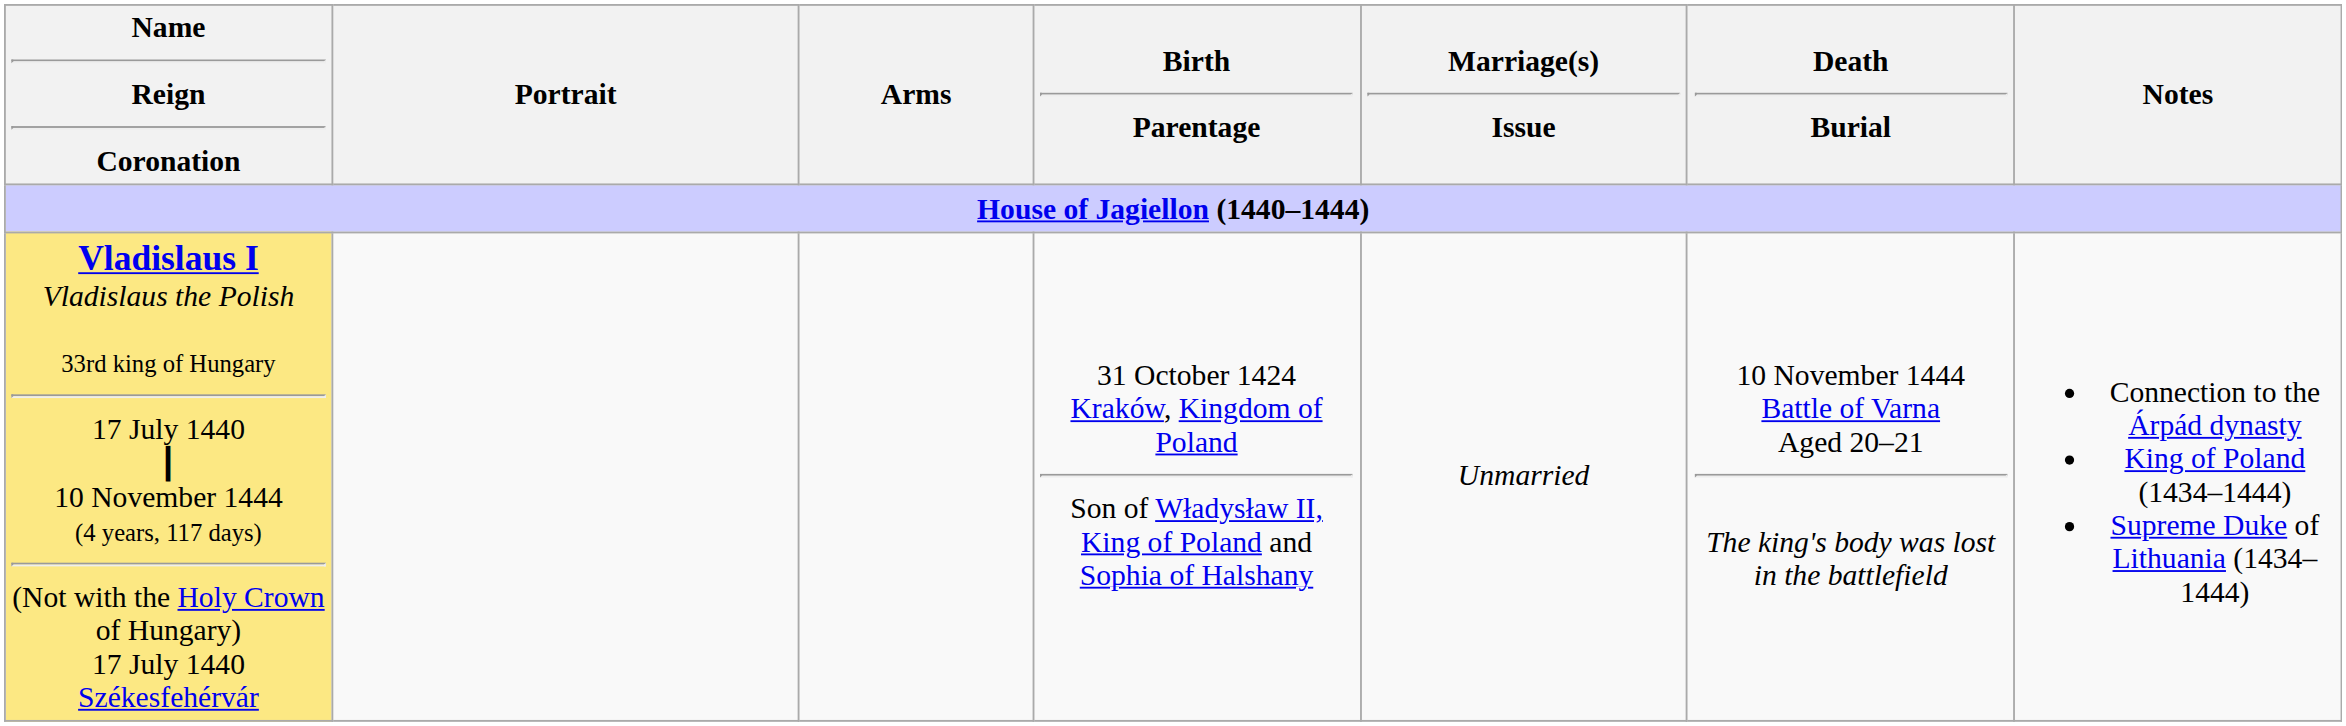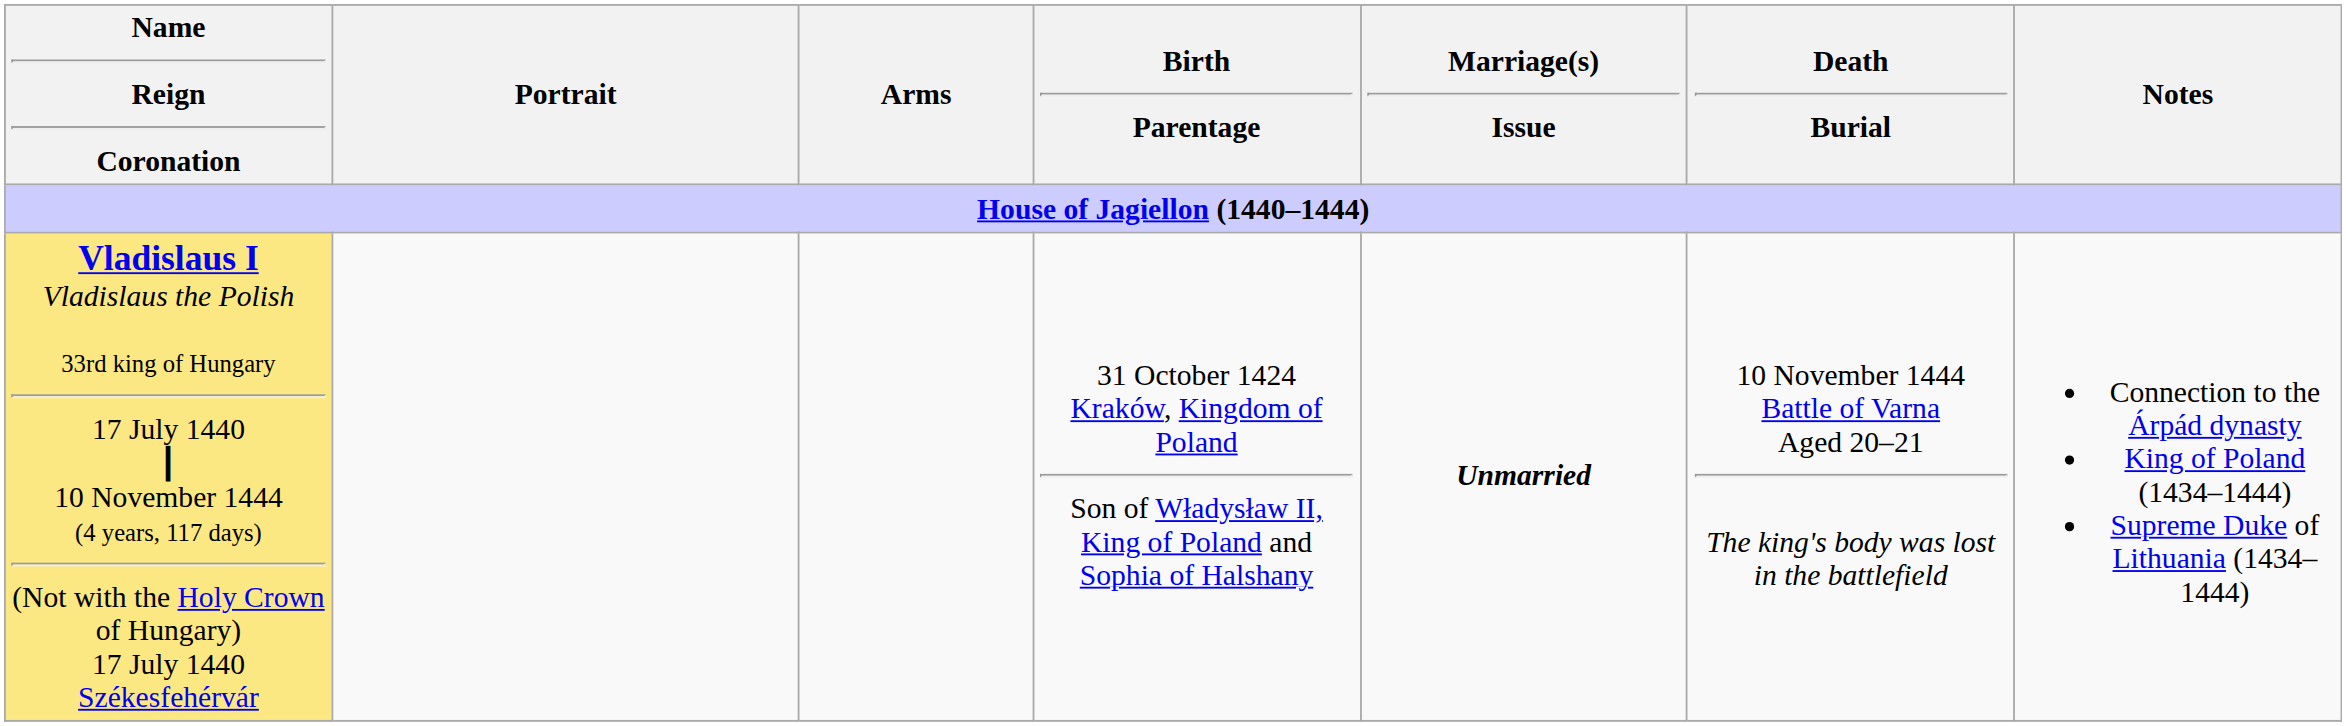(1524, 476) normal -> (1524, 476) bold
